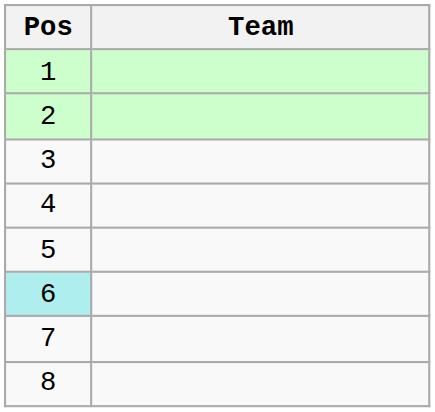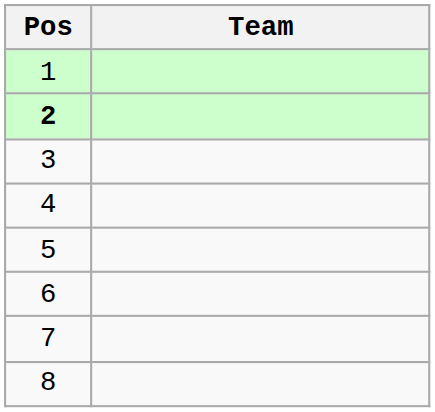(48, 116) normal -> (48, 116) bold
(48, 294) paleturquoise background -> (48, 294) no background
